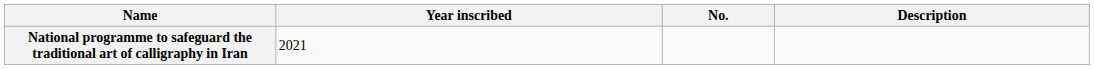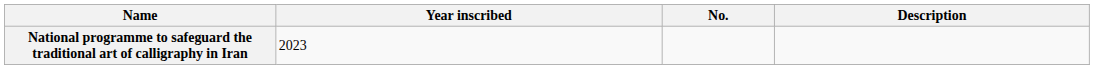(293, 45) 2021 -> (293, 45) 2023
